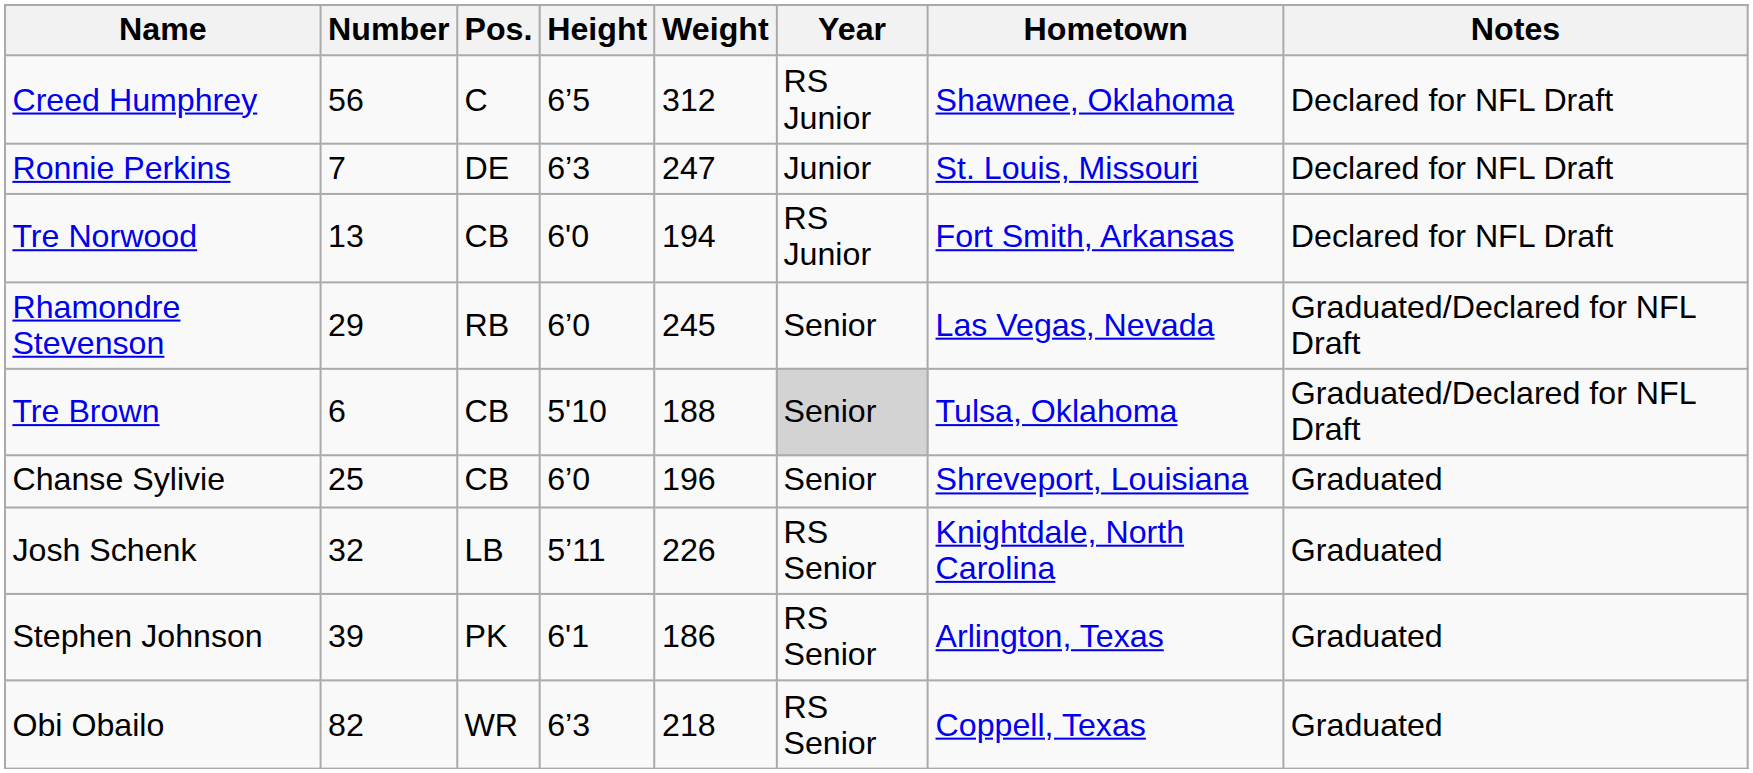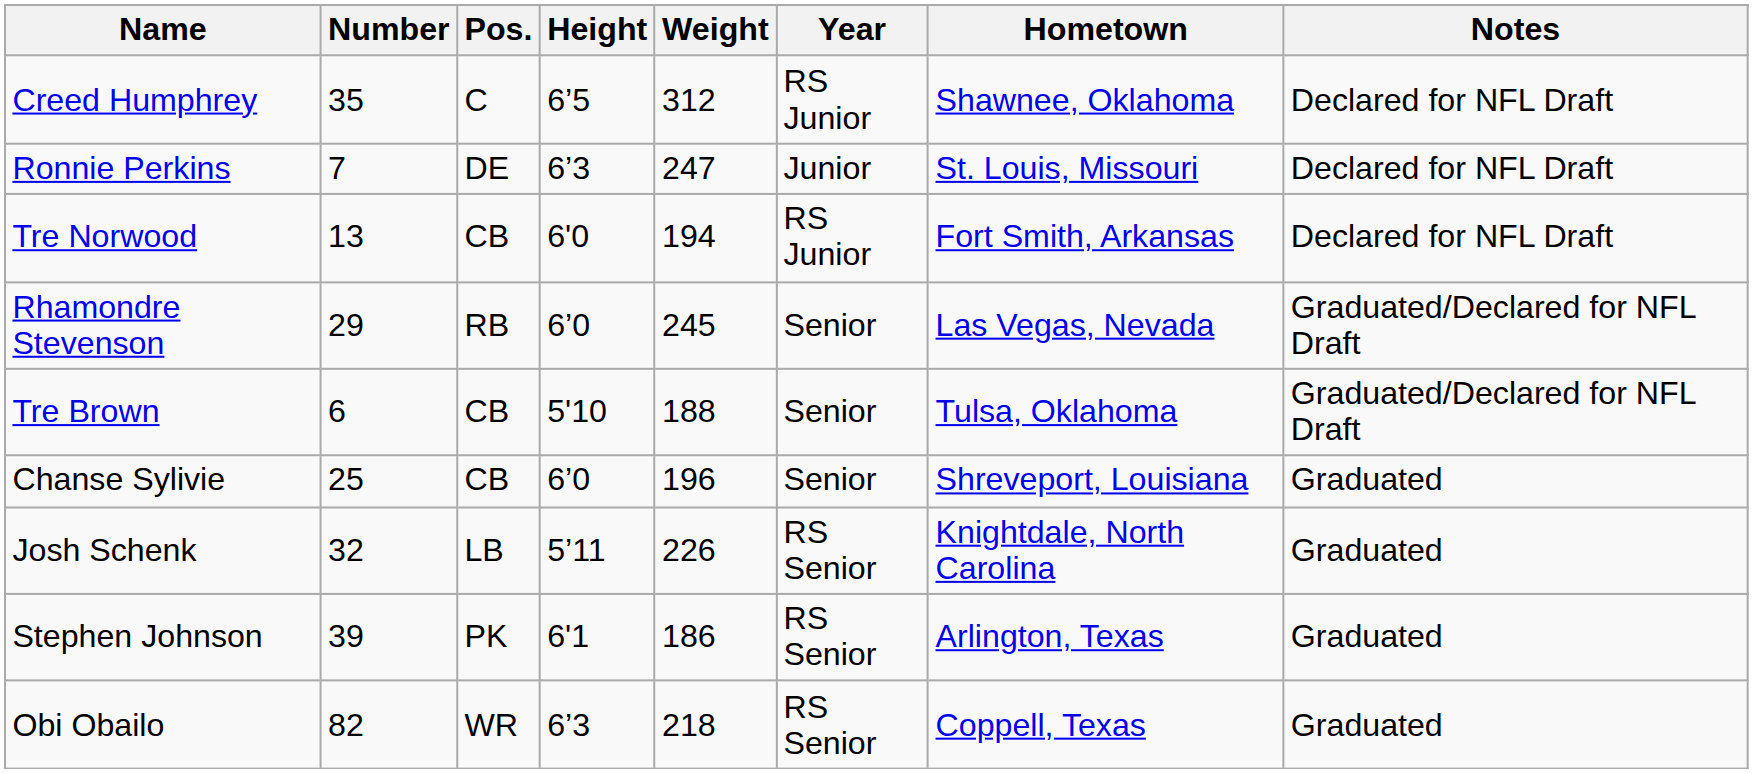(346, 99) 56 -> (346, 99) 35
(830, 411) lightgrey background -> (830, 411) no background
